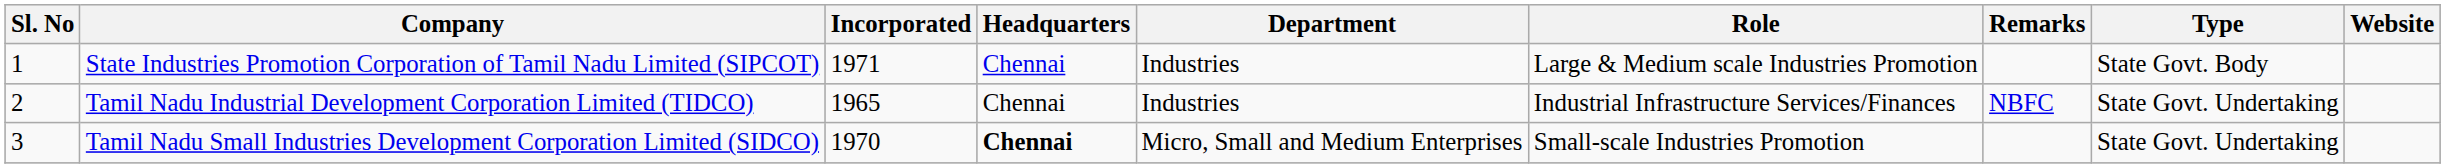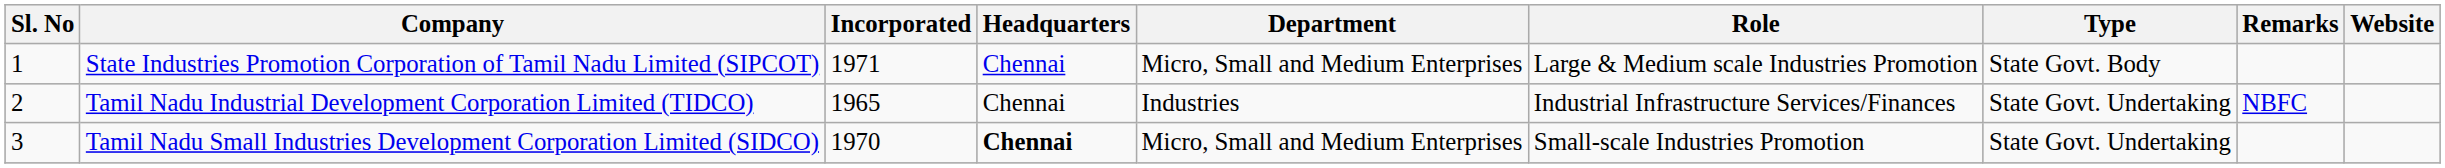columns swapped: (2218, 24) <-> (2037, 24)
(1190, 63) Industries -> (1332, 63) Micro, Small and Medium Enterprises
